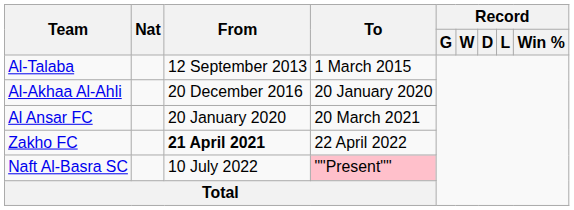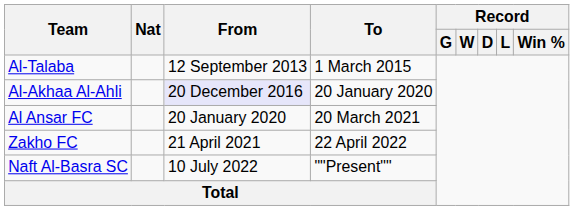(235, 92) no background -> (235, 92) lavender background
(217, 142) bold -> (214, 142) normal
(353, 167) pink background -> (353, 167) no background
